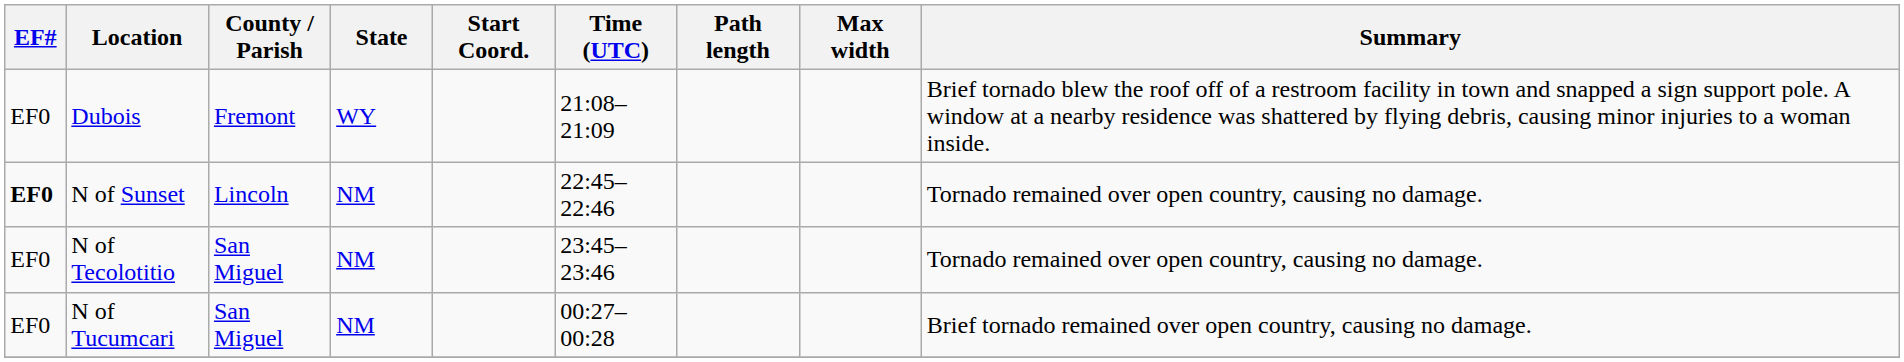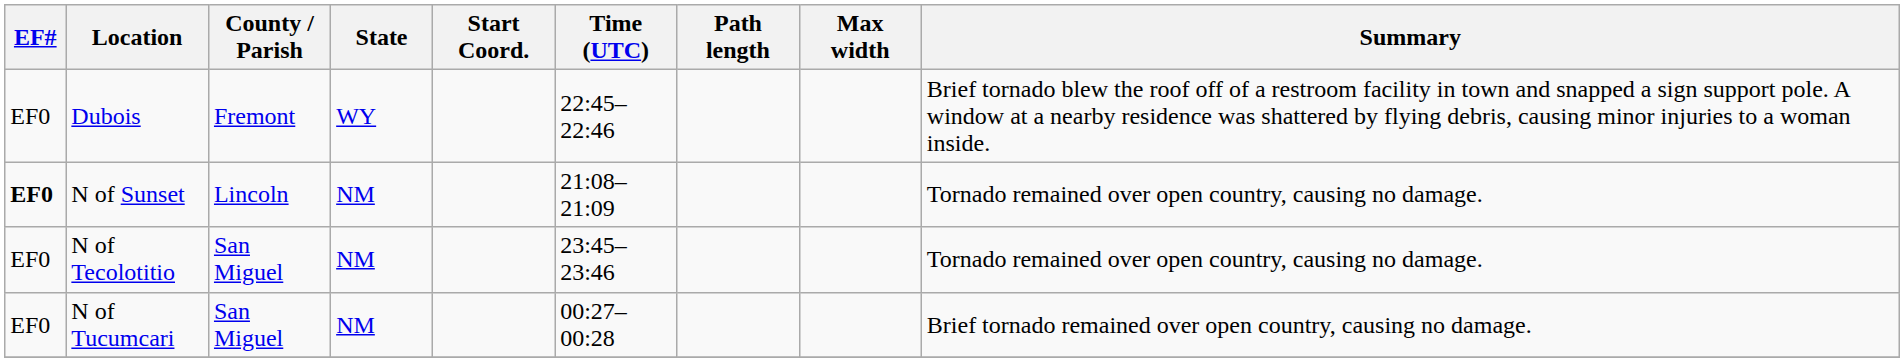(594, 115) 21:08–21:09 -> (594, 115) 22:45–22:46
(594, 194) 22:45–22:46 -> (594, 194) 21:08–21:09
